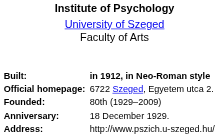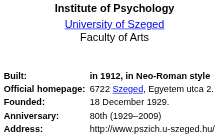(126, 102) 80th (1929–2009) -> (130, 102) 18 December 1929.
(130, 115) 18 December 1929. -> (126, 115) 80th (1929–2009)
